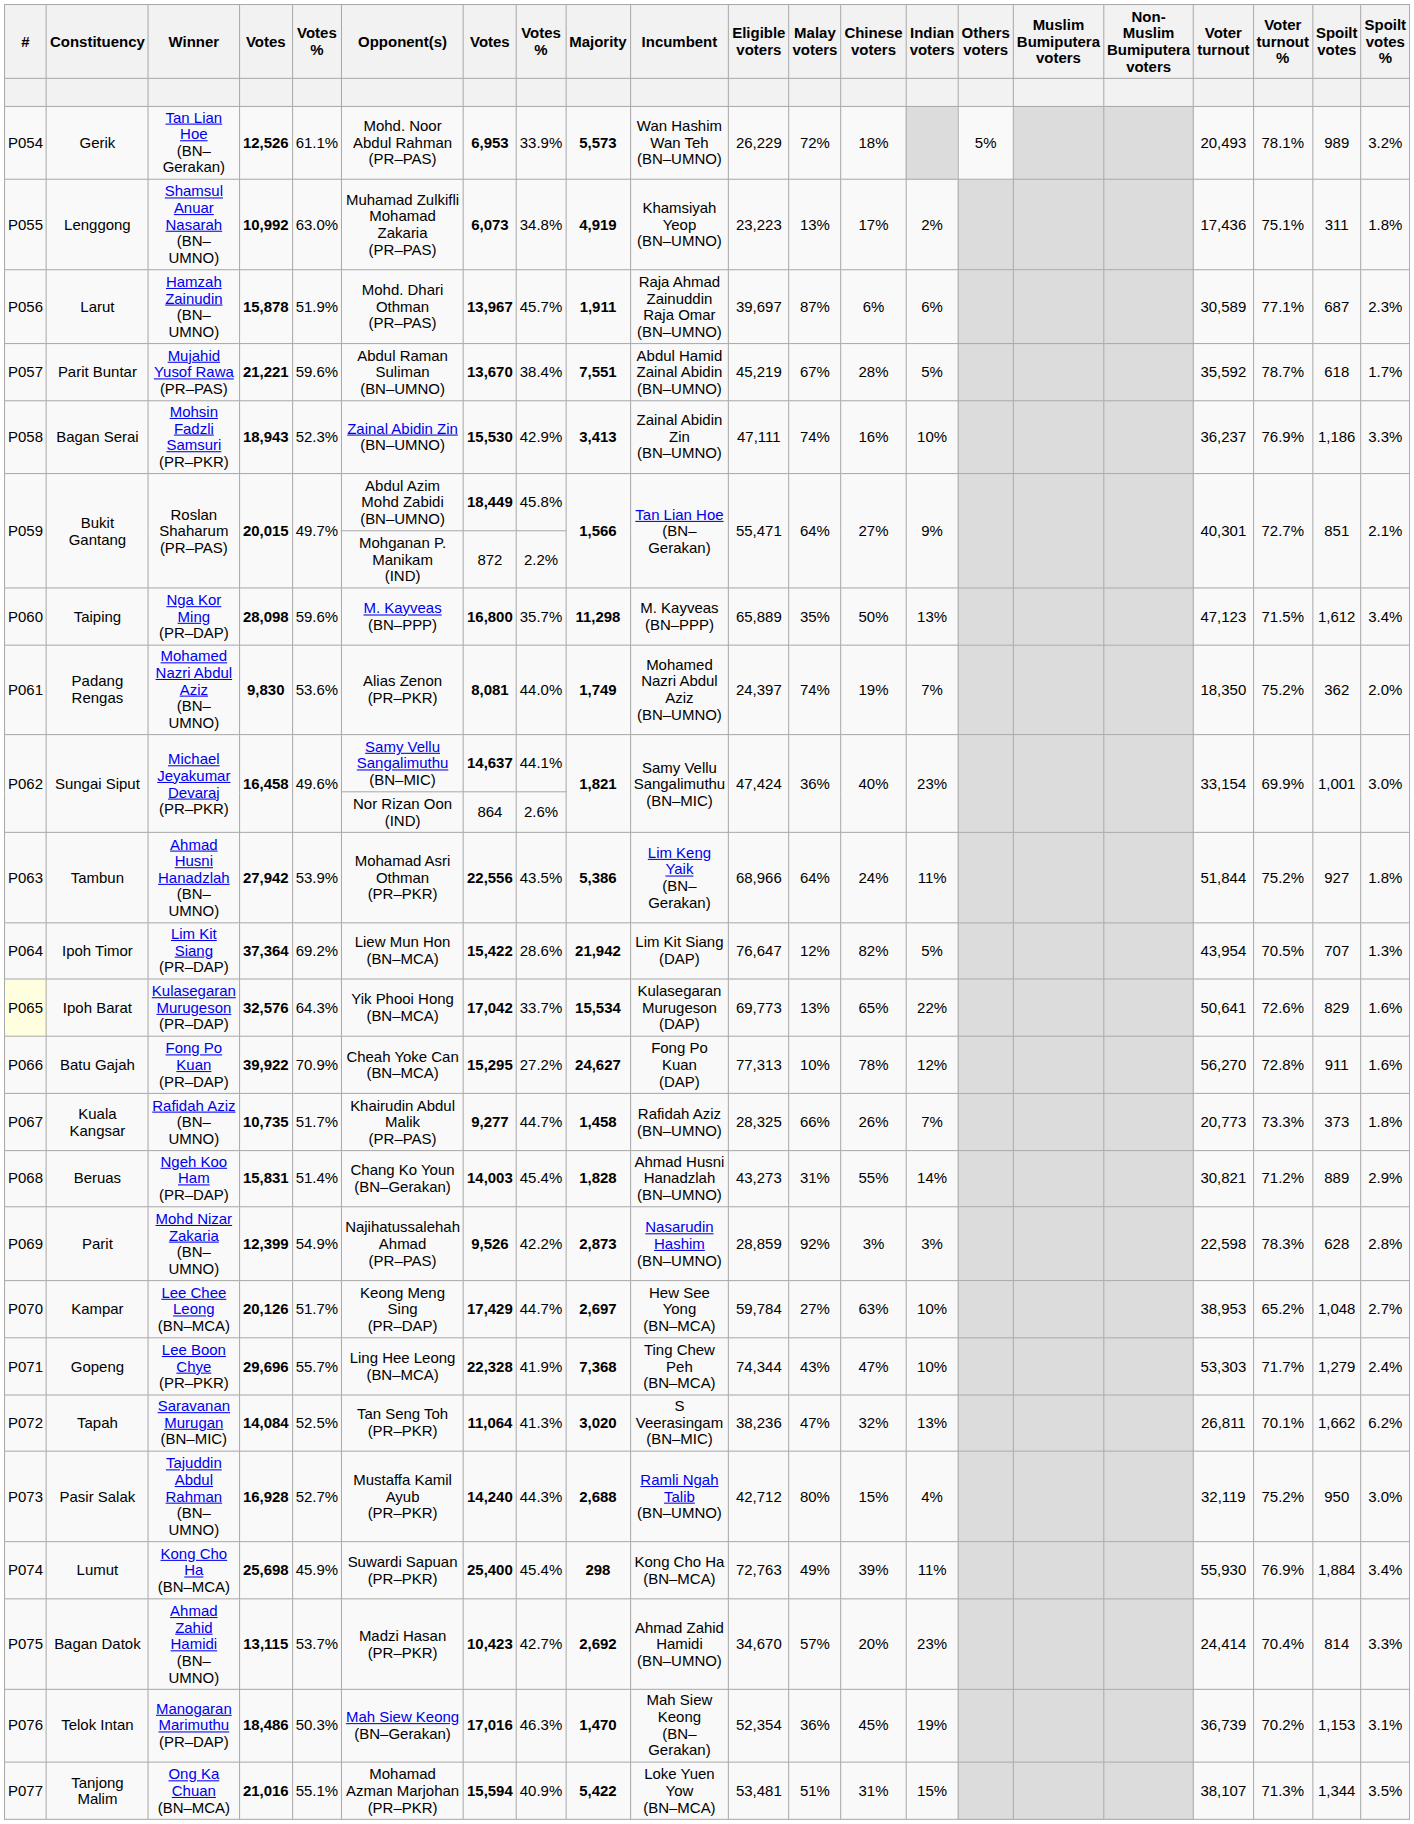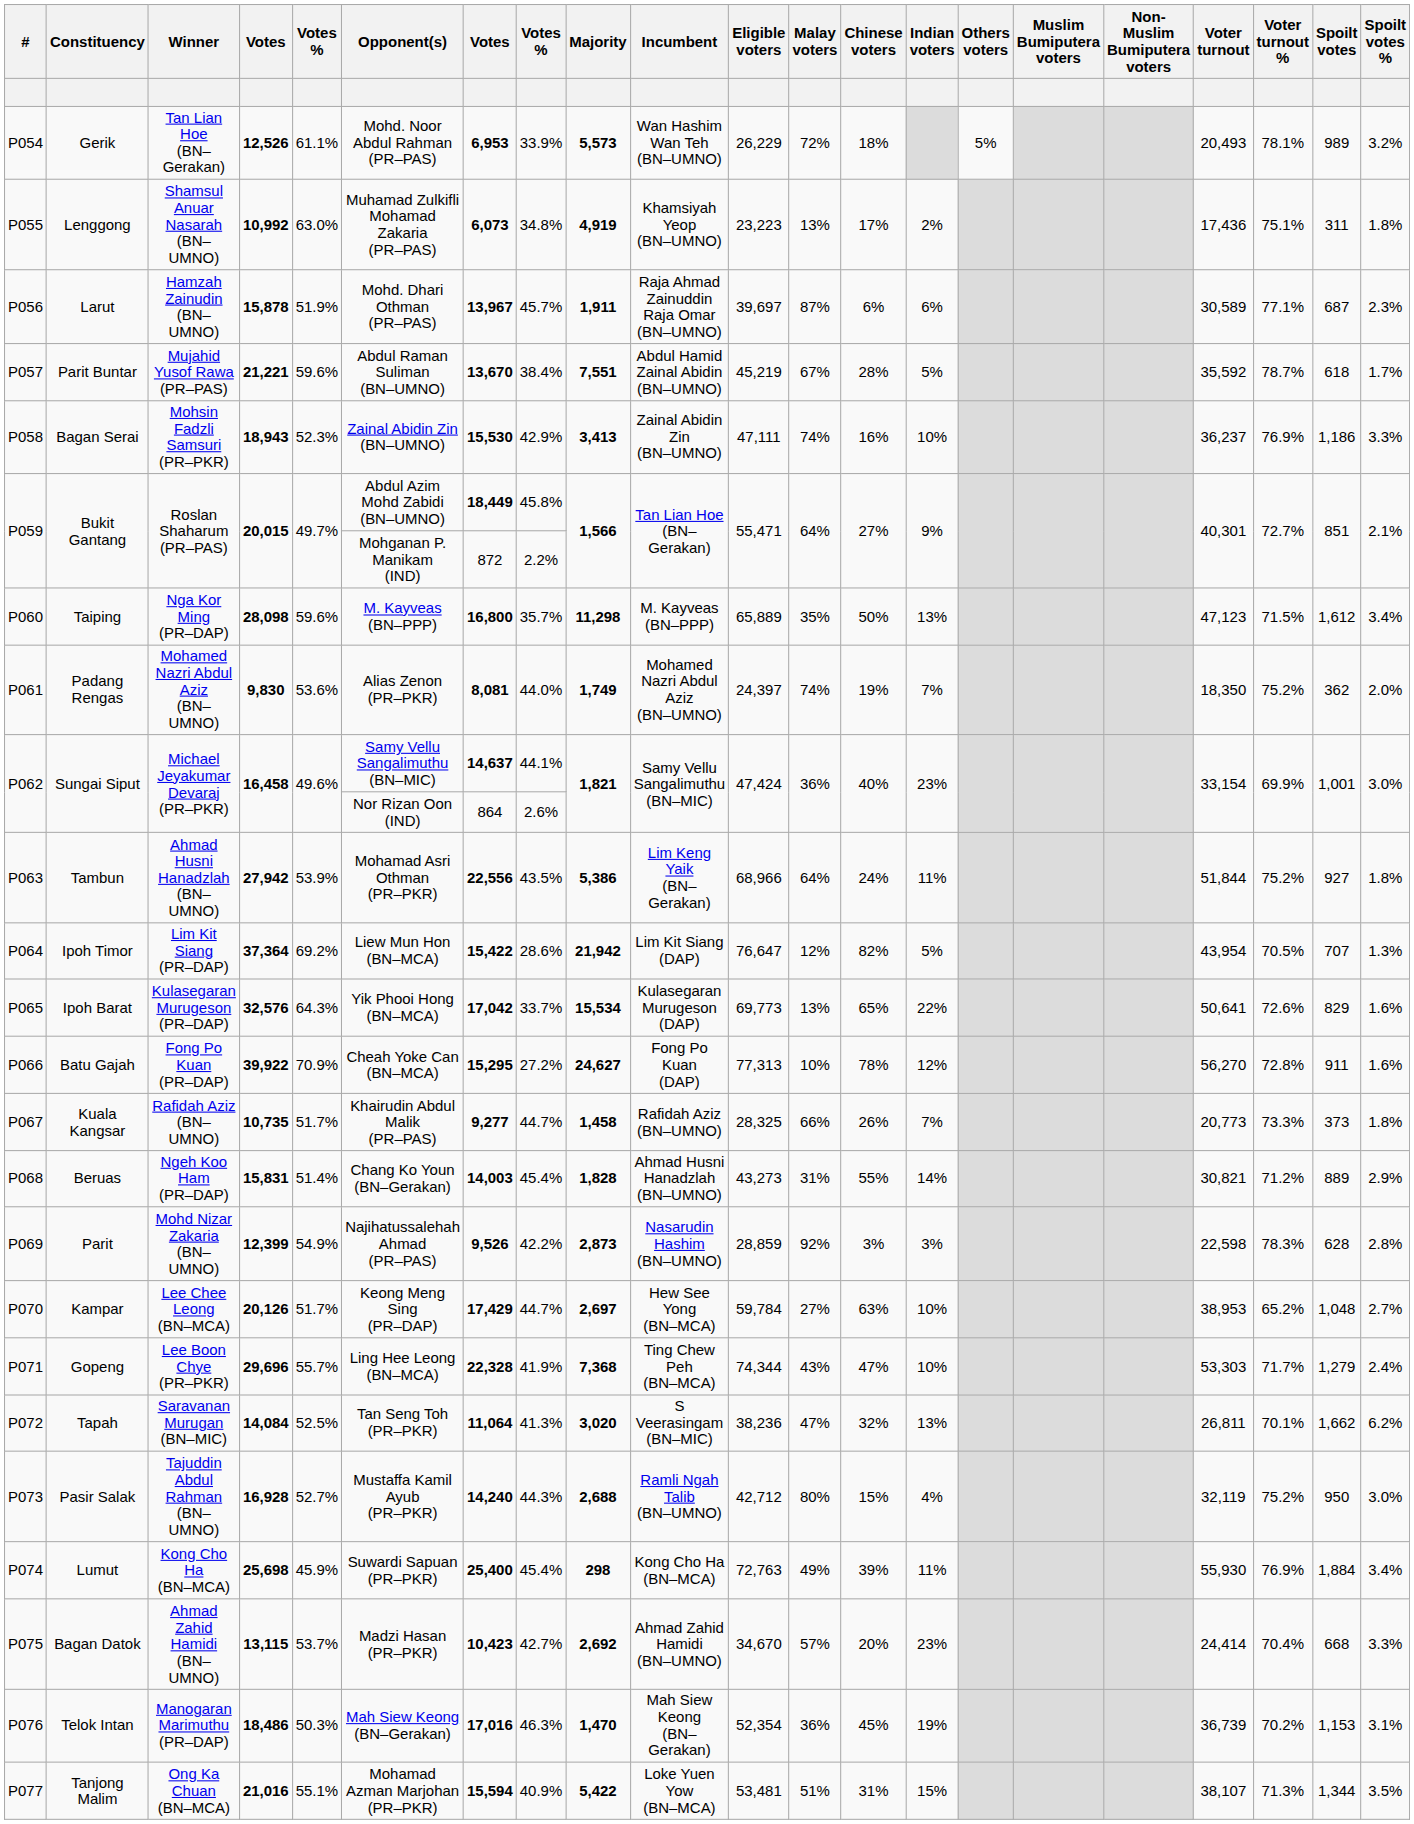(26, 1008) lightyellow background -> (26, 1008) no background
(1337, 1644) 814 -> (1337, 1644) 668
